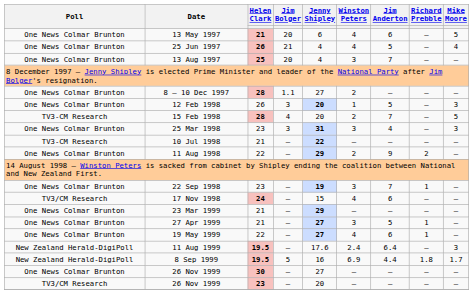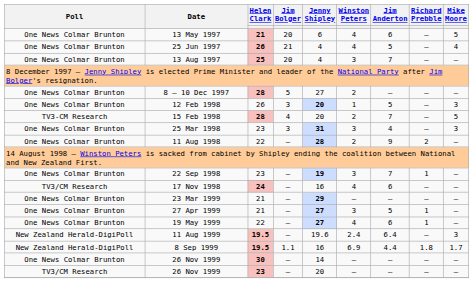(288, 92) 1.1 -> (288, 92) 5
- row: (196, 141)
(320, 153) 29 -> (320, 141) 28
(320, 198) 15 -> (320, 186) 16
(320, 247) 17.6 -> (320, 235) 19.6
(288, 259) 5 -> (288, 247) 1.1
(320, 271) 27 -> (320, 259) 14
